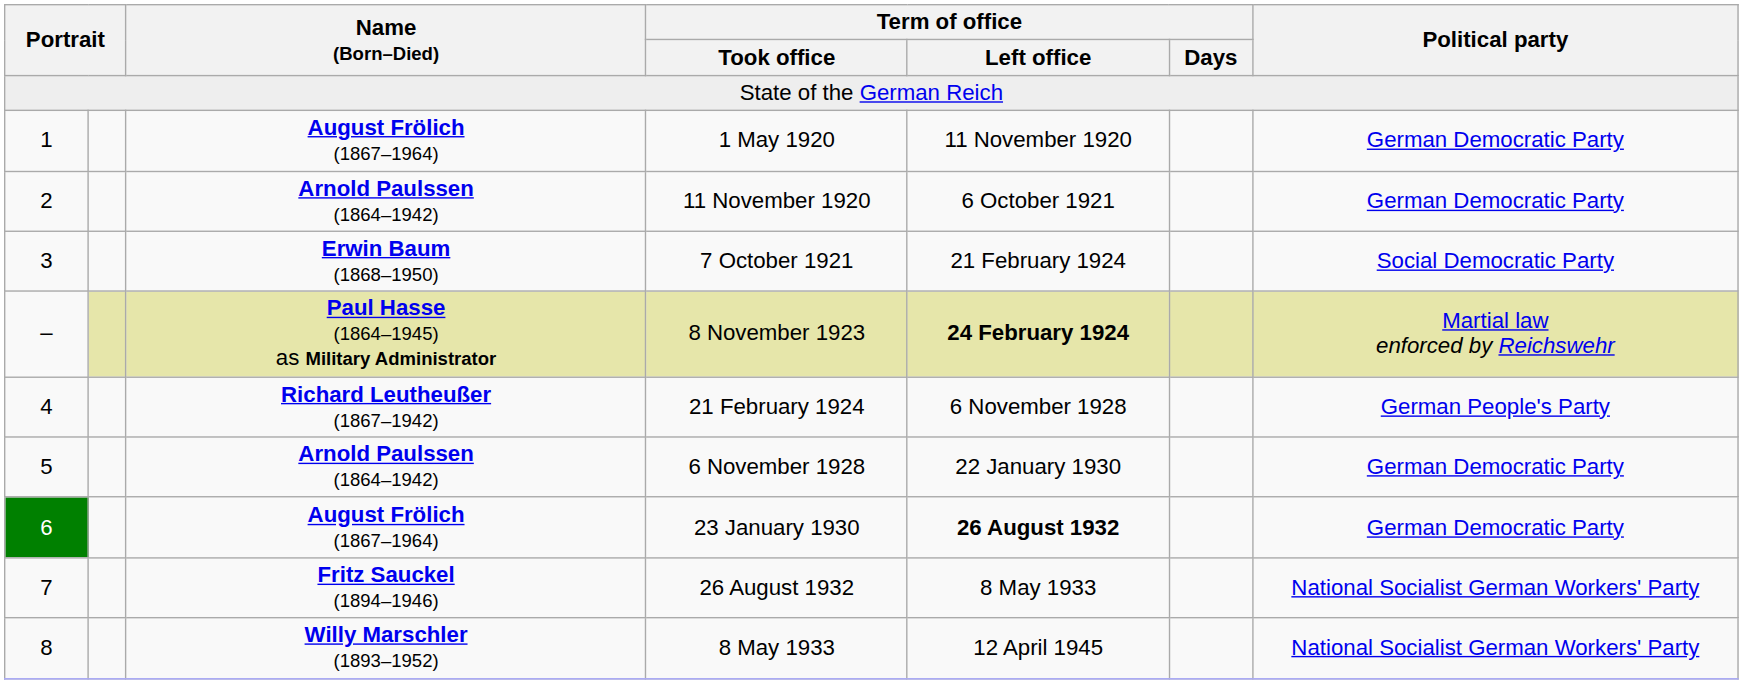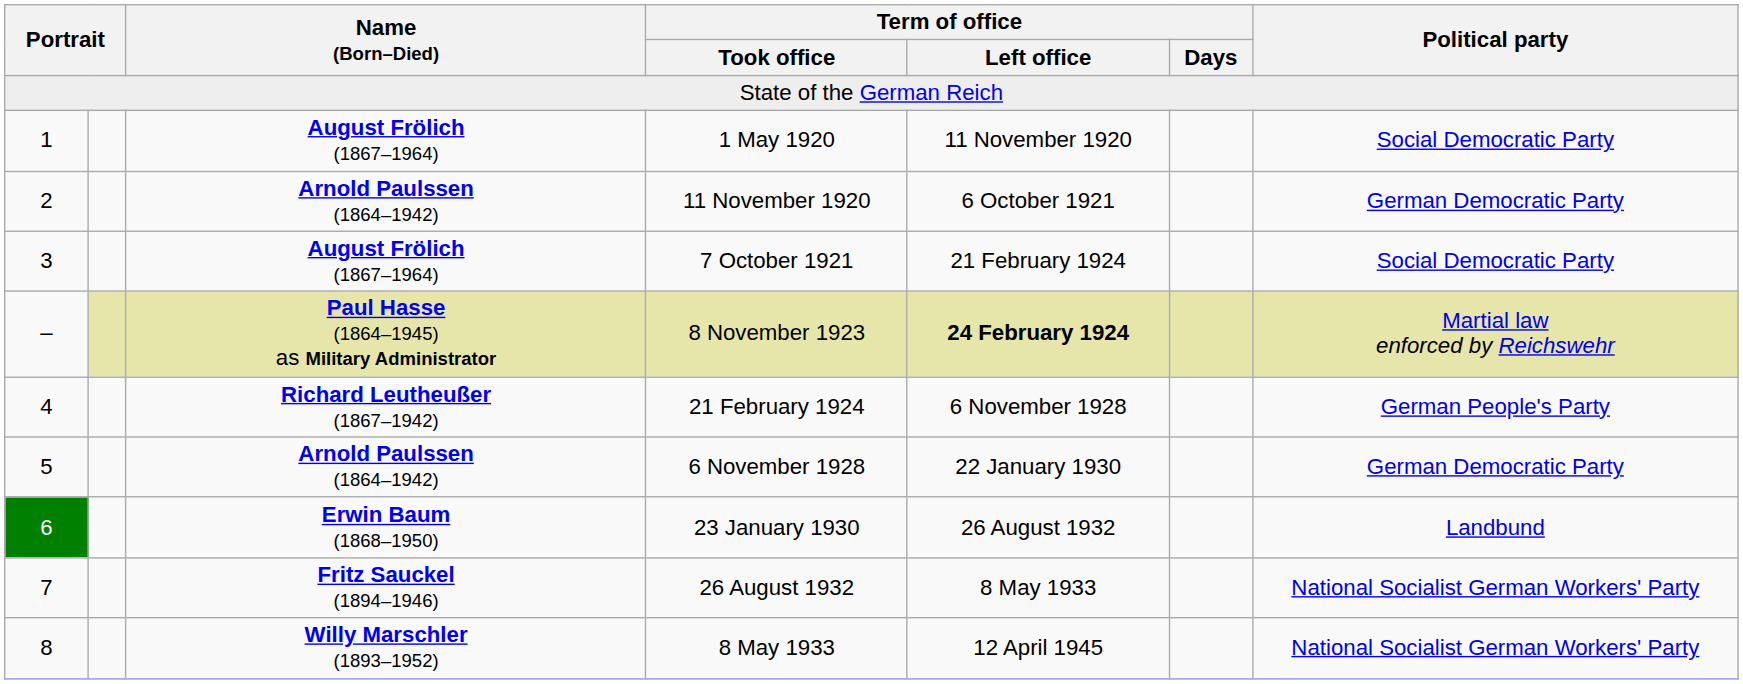(1495, 140) German Democratic Party -> (1495, 140) Social Democratic Party
(386, 261) Erwin Baum (1868–1950) -> (386, 261) August Frölich (1867–1964)
(386, 527) August Frölich (1867–1964) -> (386, 527) Erwin Baum (1868–1950)
(1038, 527) bold -> (1038, 527) normal
(1495, 527) German Democratic Party -> (1495, 527) Landbund
